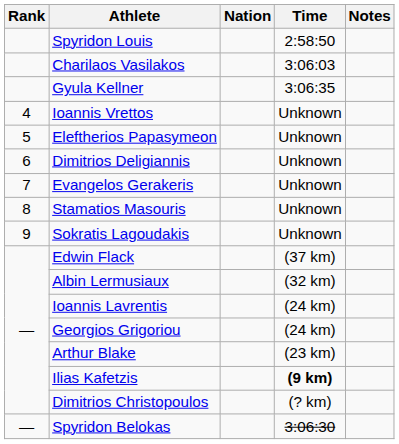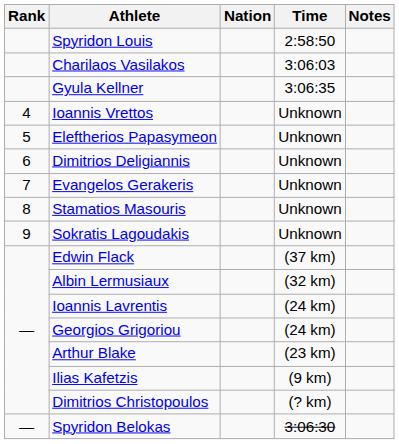(310, 378) bold -> (310, 378) normal
